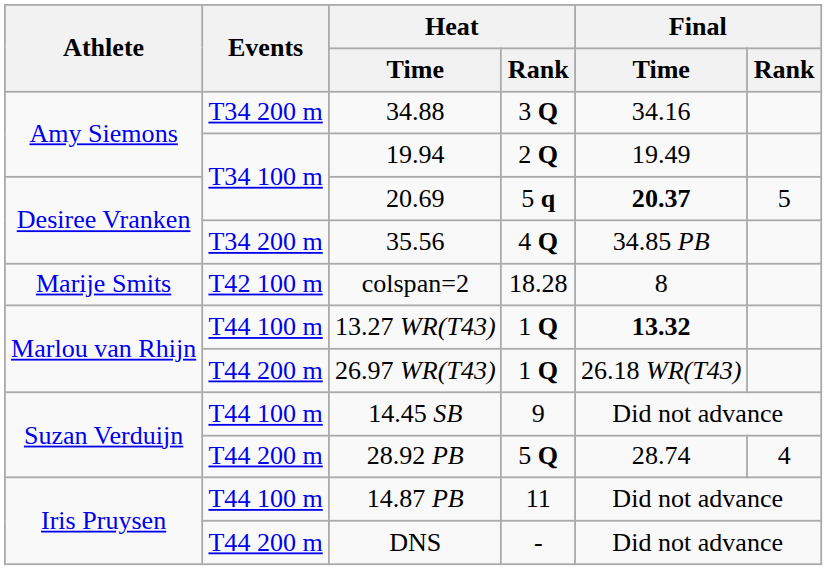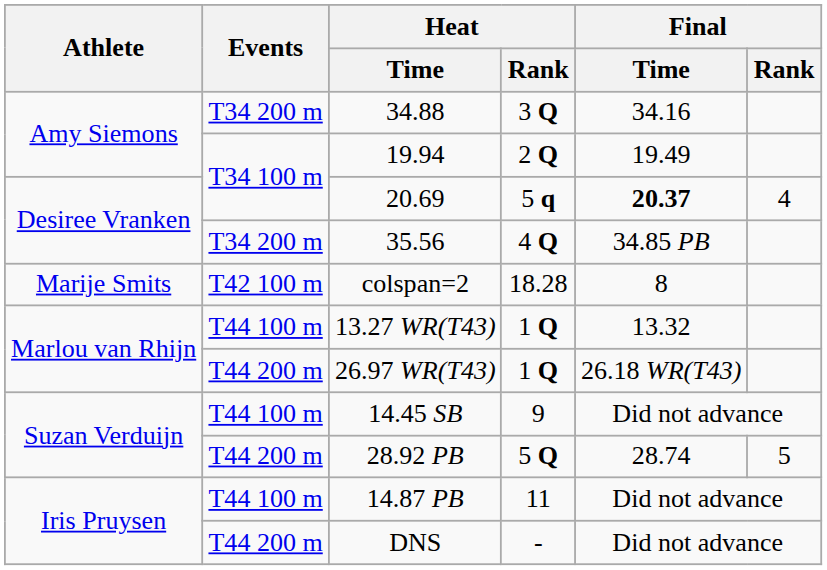(784, 198) 5 -> (784, 198) 4
(661, 327) bold -> (661, 327) normal
(784, 456) 4 -> (784, 456) 5
